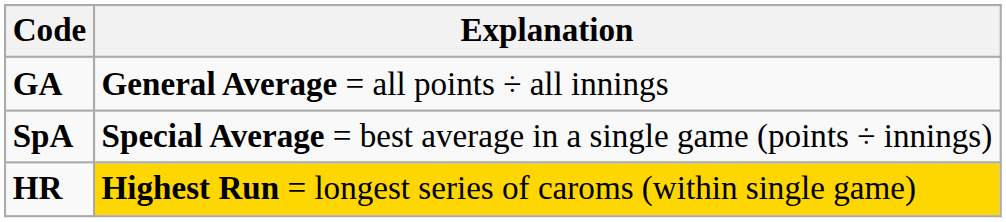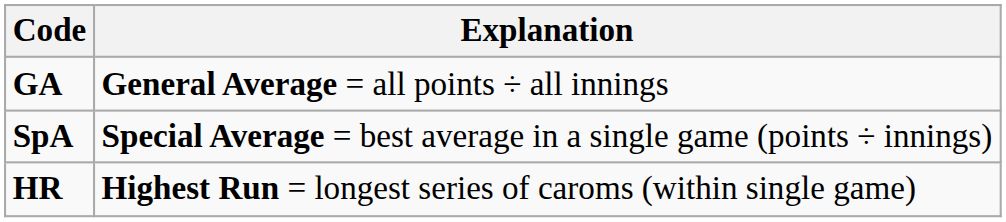(509, 188) gold background -> (509, 188) no background
